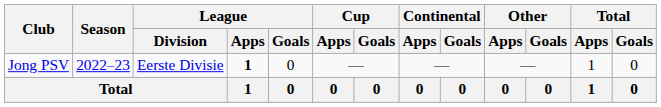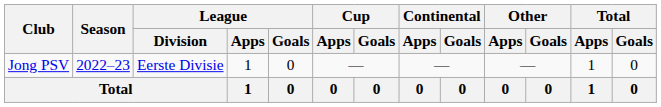(248, 65) bold -> (248, 65) normal
